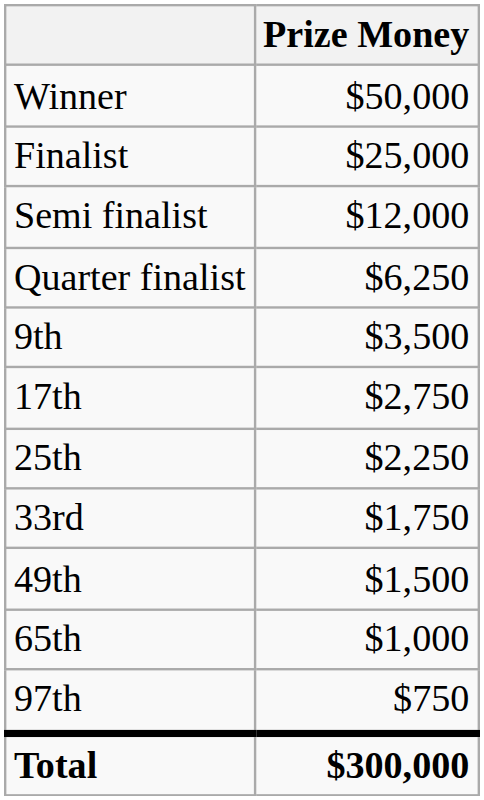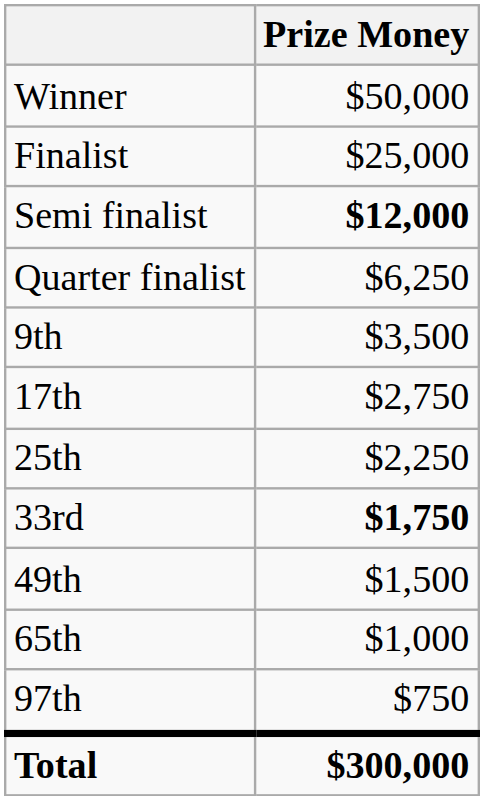(407, 215) normal -> (407, 215) bold
(417, 517) normal -> (417, 517) bold
